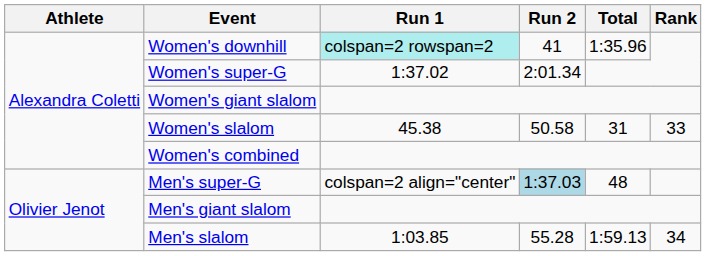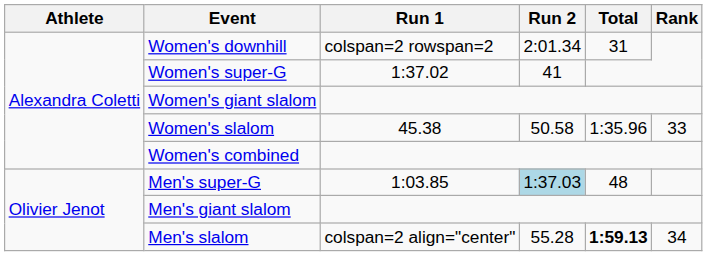(409, 46) paleturquoise background -> (409, 46) no background
(552, 46) 41 -> (552, 46) 2:01.34
(618, 46) 1:35.96 -> (618, 46) 31
(552, 73) 2:01.34 -> (552, 73) 41
(618, 128) 31 -> (618, 128) 1:35.96
(420, 182) colspan=2 align="center" -> (420, 182) 1:03.85
(420, 237) 1:03.85 -> (420, 237) colspan=2 align="center"
(618, 237) normal -> (618, 237) bold
